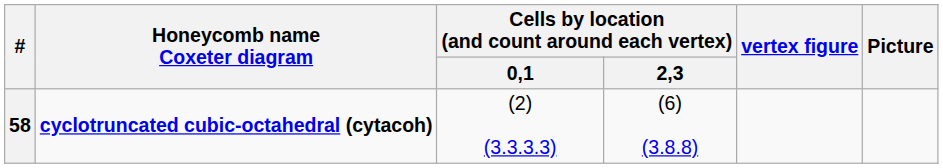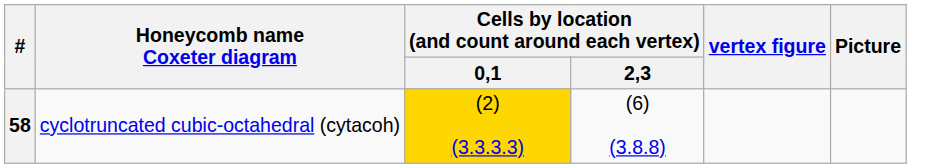(236, 125) bold -> (220, 125) normal
(520, 125) no background -> (488, 125) gold background
